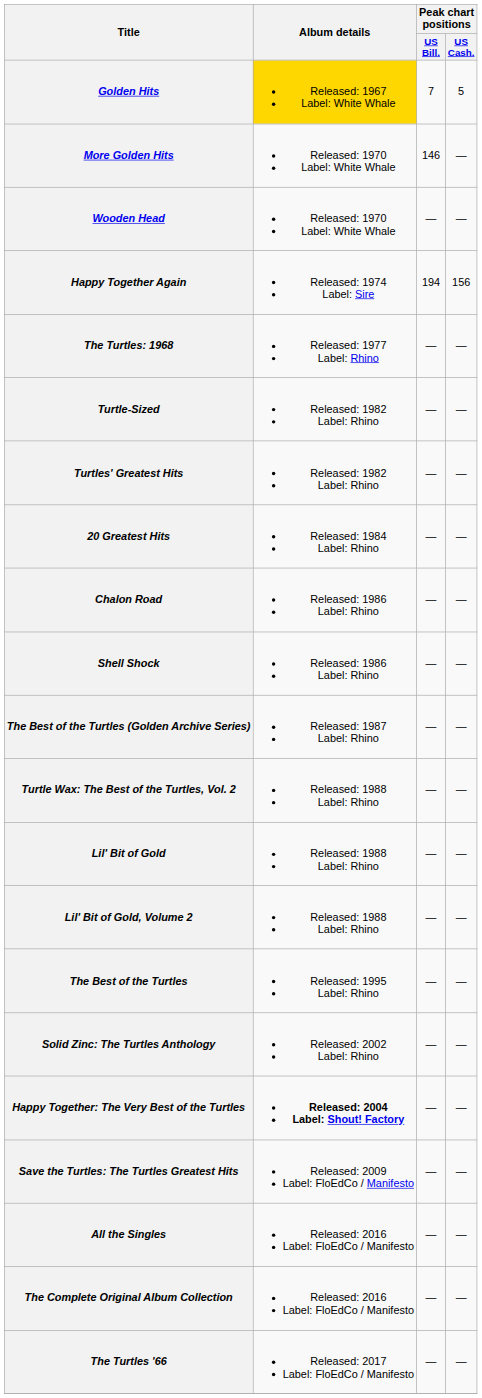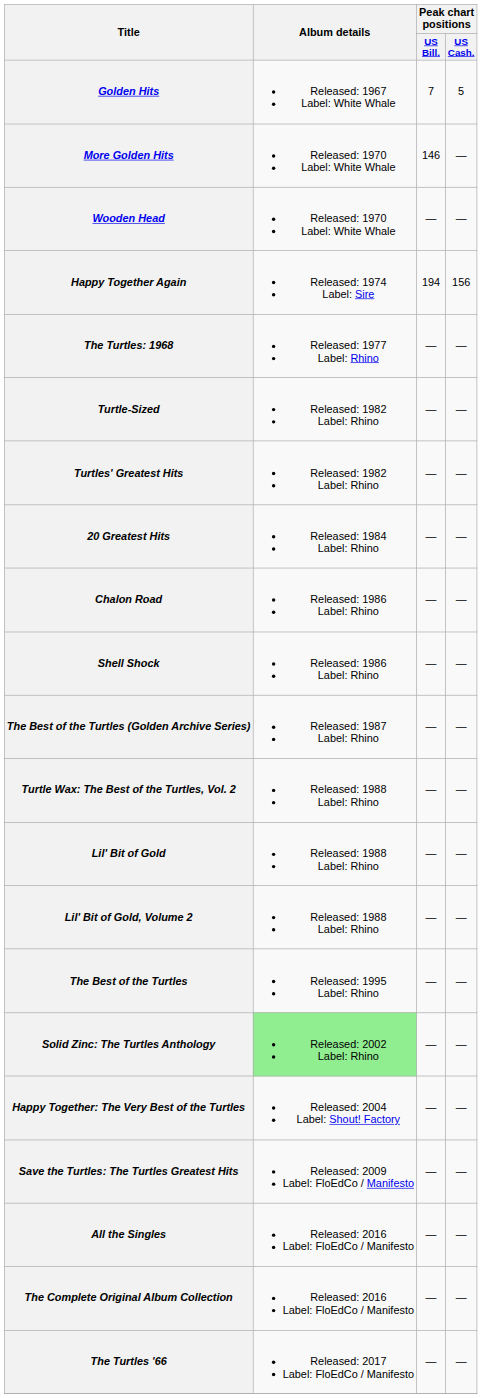(335, 98) gold background -> (335, 98) no background
(335, 1050) no background -> (335, 1050) lightgreen background
(335, 1114) bold -> (335, 1114) normal
